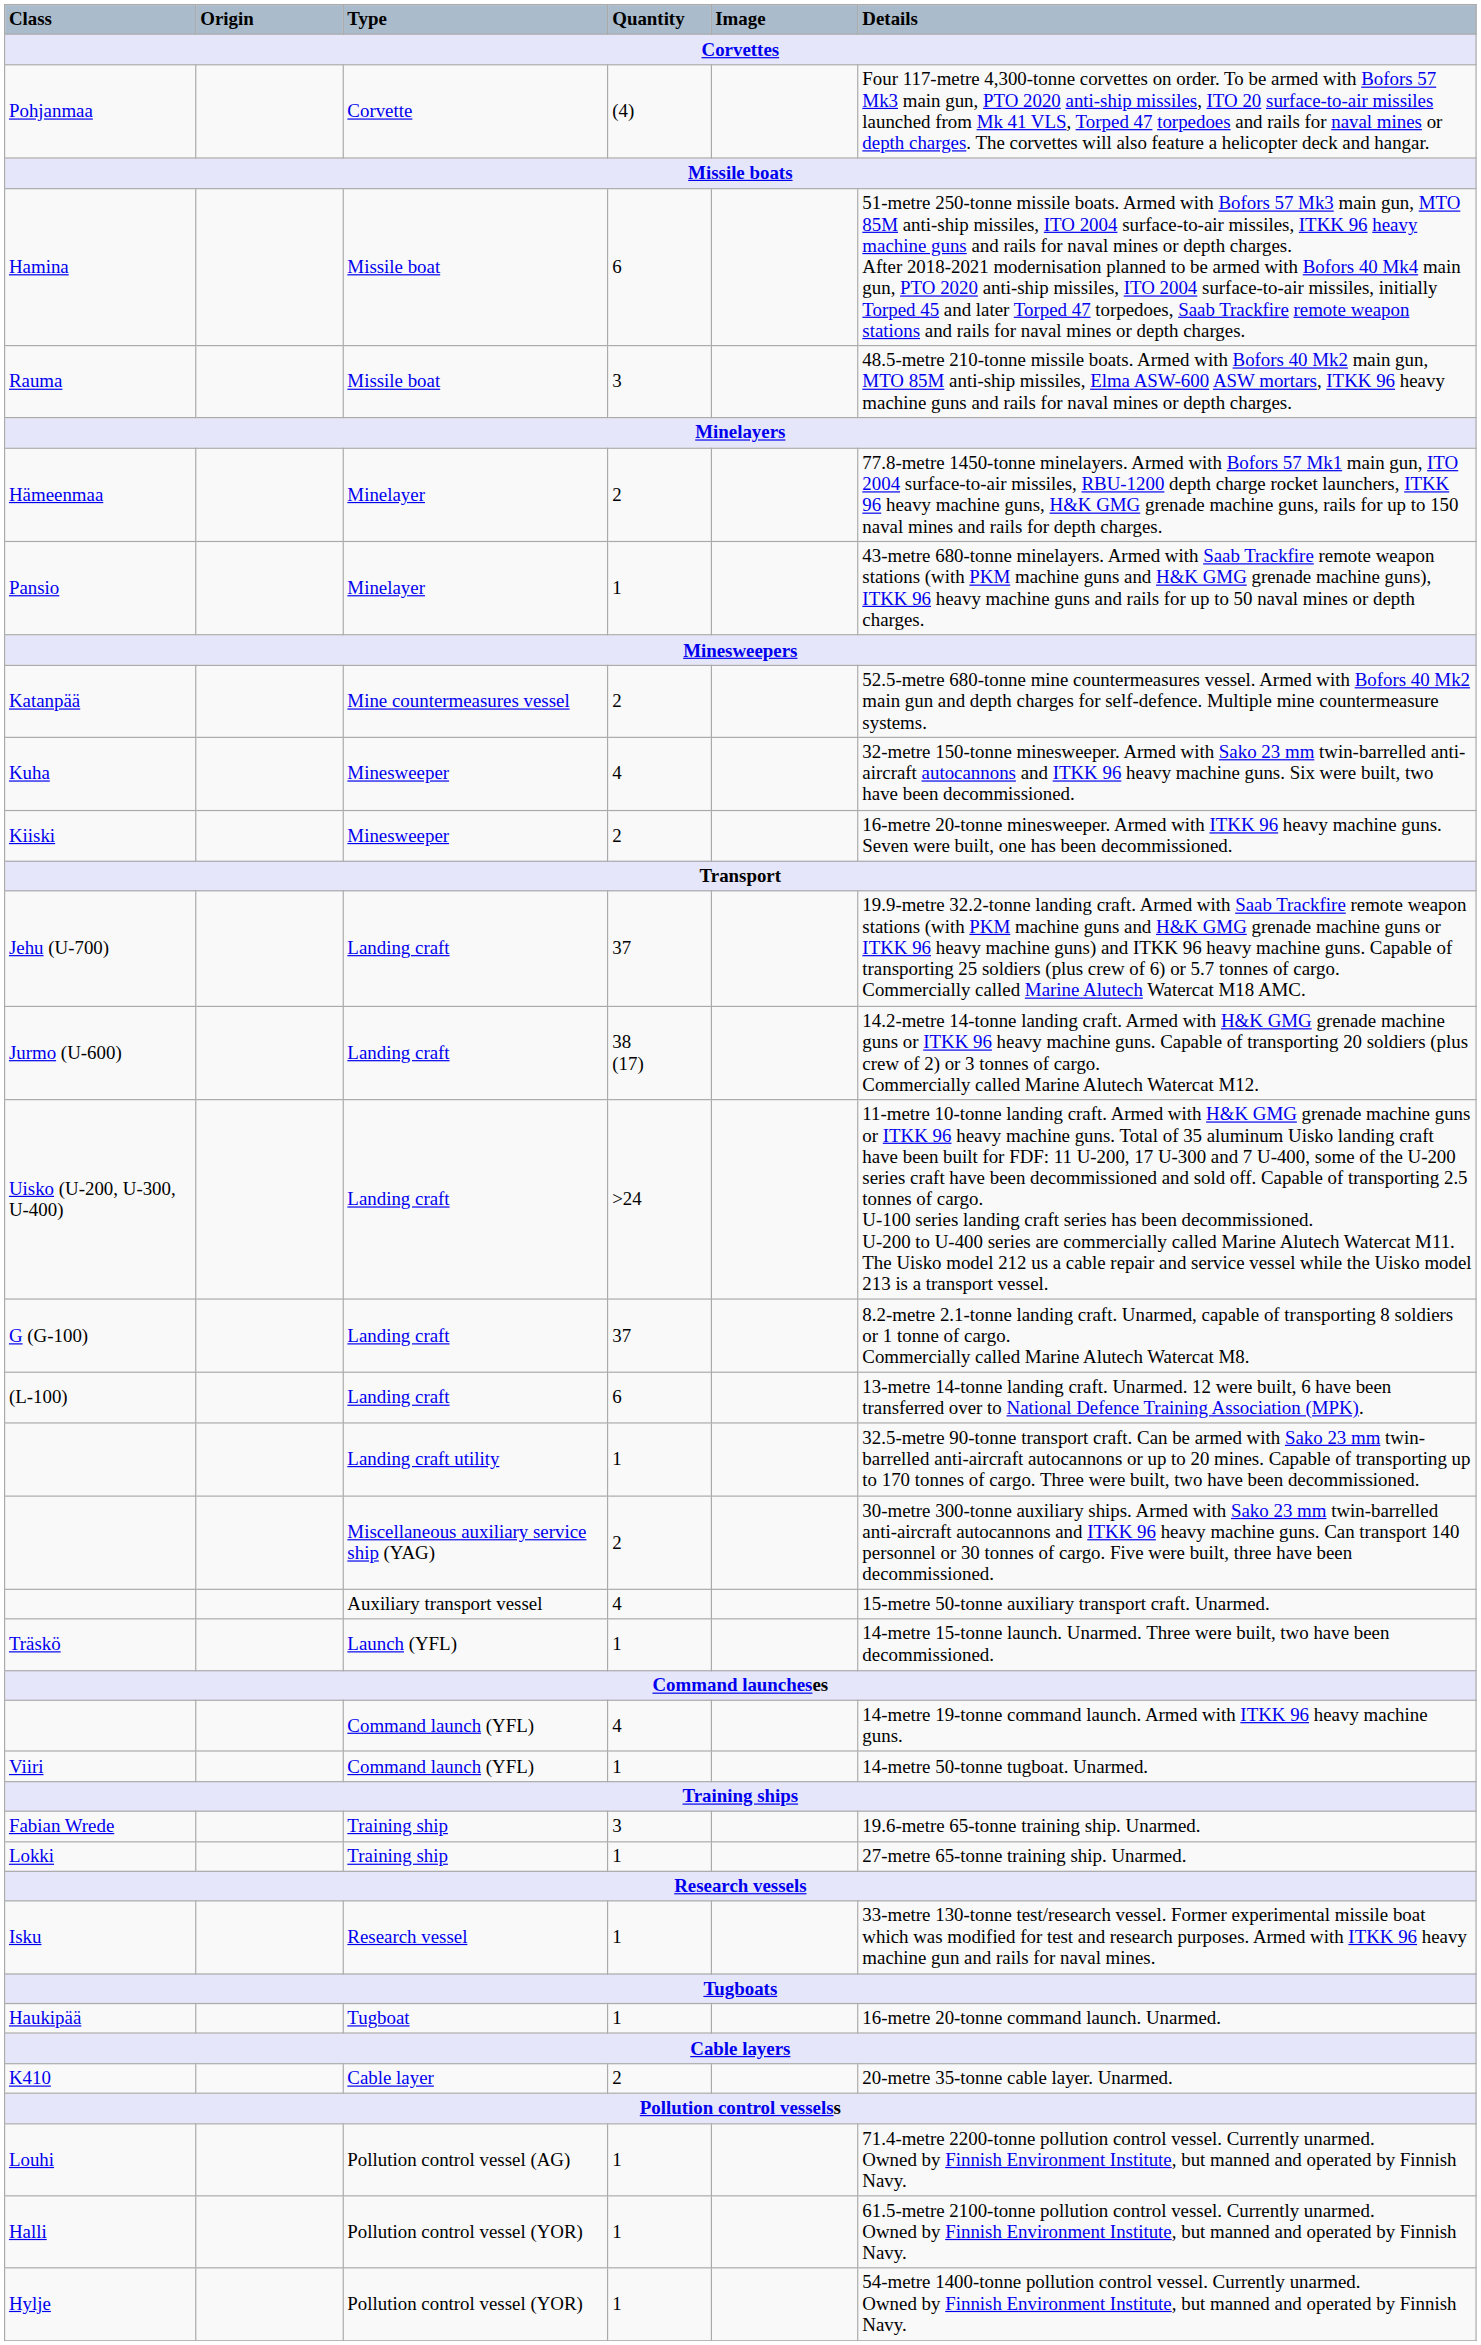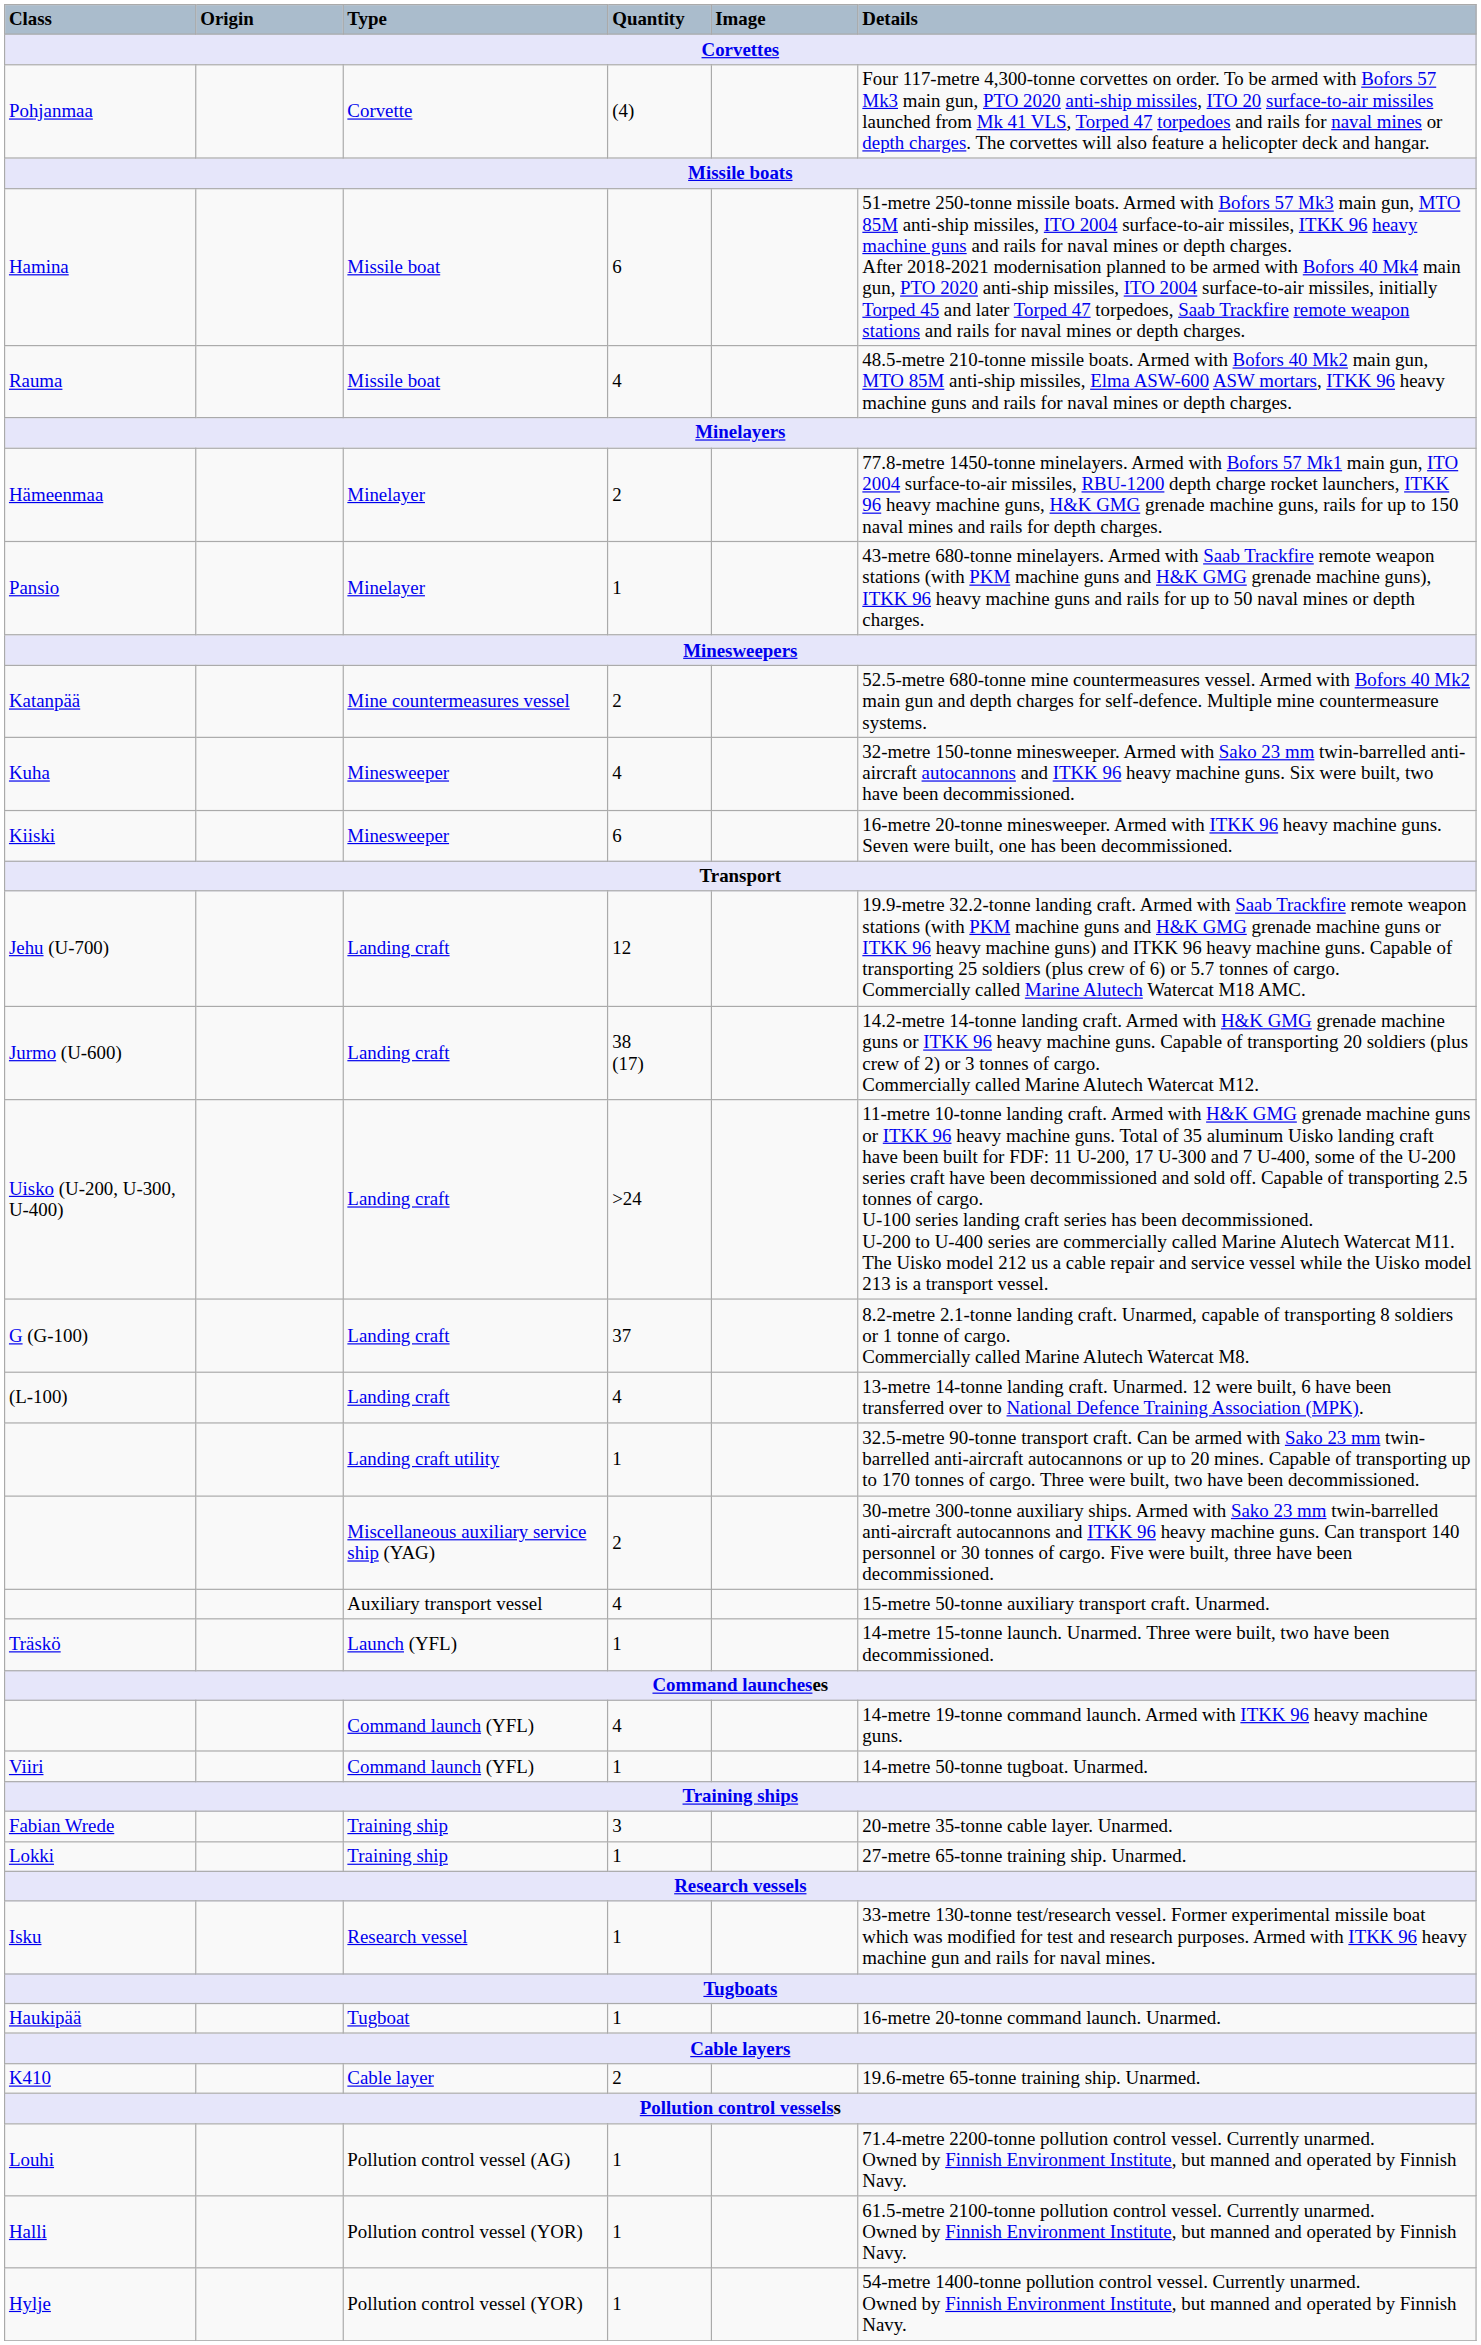(617, 381) 3 -> (617, 381) 4
(617, 835) 2 -> (617, 835) 6
(622, 948) 37 -> (622, 948) 12
(617, 1397) 6 -> (617, 1397) 4
(1031, 1826) 19.6-metre 65-tonne training ship. Unarmed. -> (1018, 1826) 20-metre 35-tonne cable layer. Unarmed.
(1018, 2078) 20-metre 35-tonne cable layer. Unarmed. -> (1031, 2078) 19.6-metre 65-tonne training ship. Unarmed.
